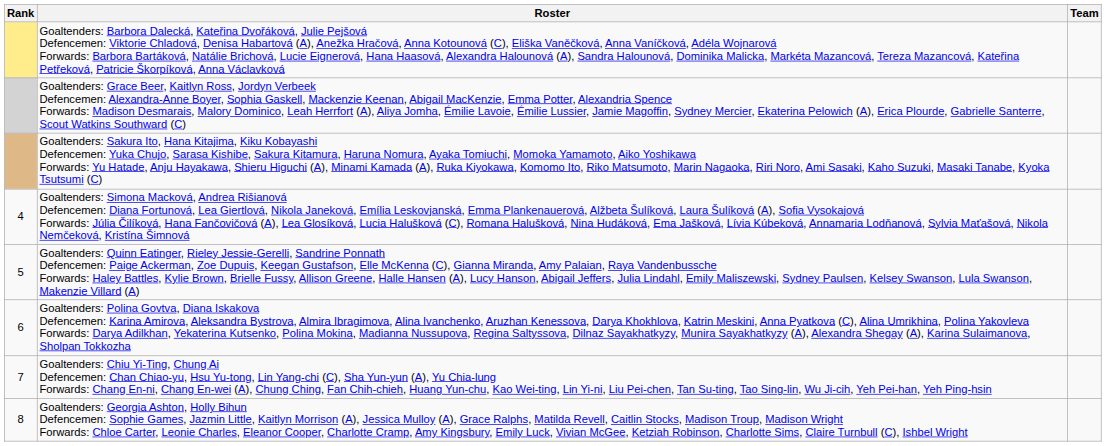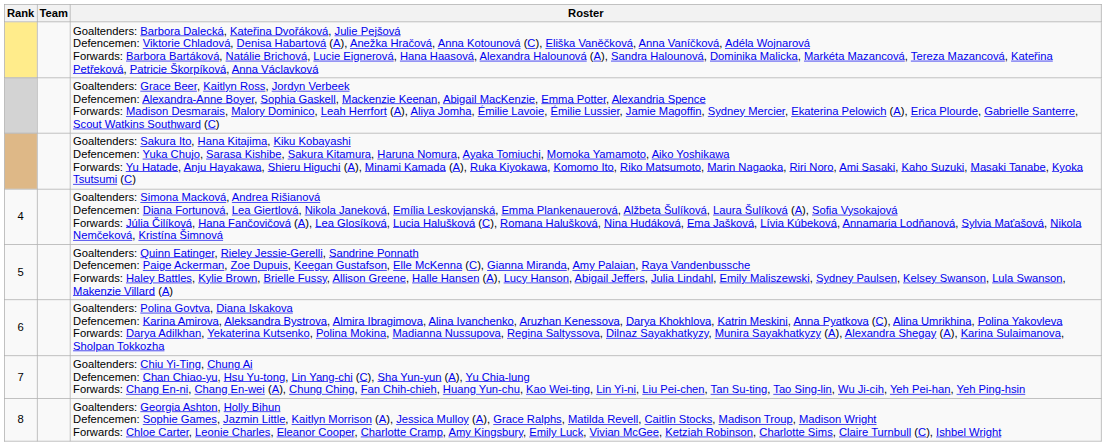columns swapped: (1084, 13) <-> (552, 13)
